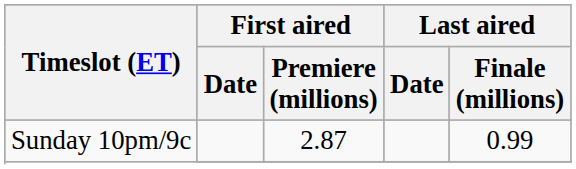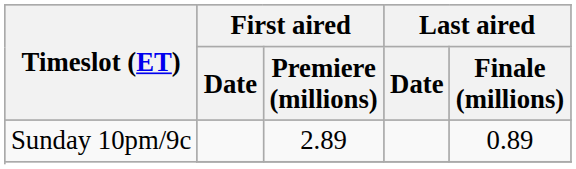(324, 140) 2.87 -> (324, 140) 2.89
(510, 140) 0.99 -> (510, 140) 0.89
